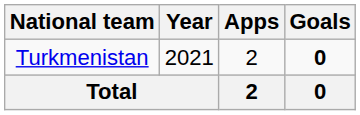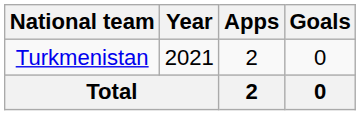(320, 57) bold -> (320, 57) normal
